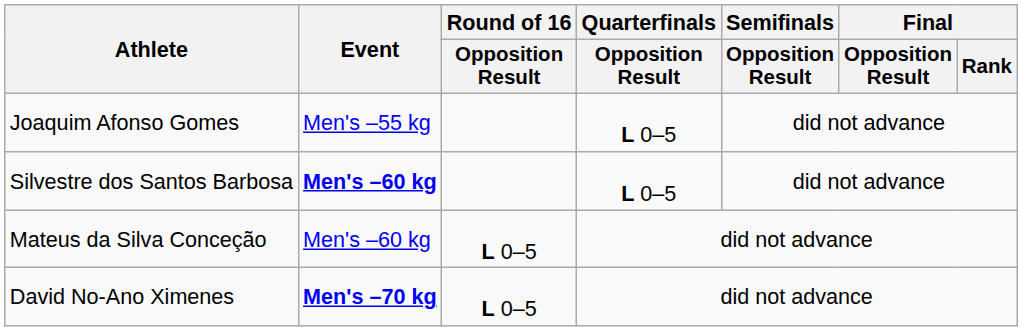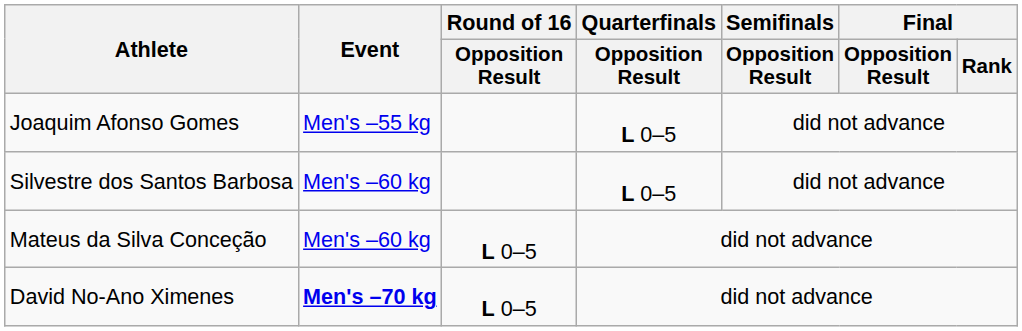(370, 181) bold -> (367, 181) normal
